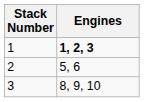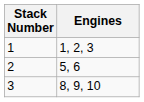(77, 47) bold -> (77, 47) normal
